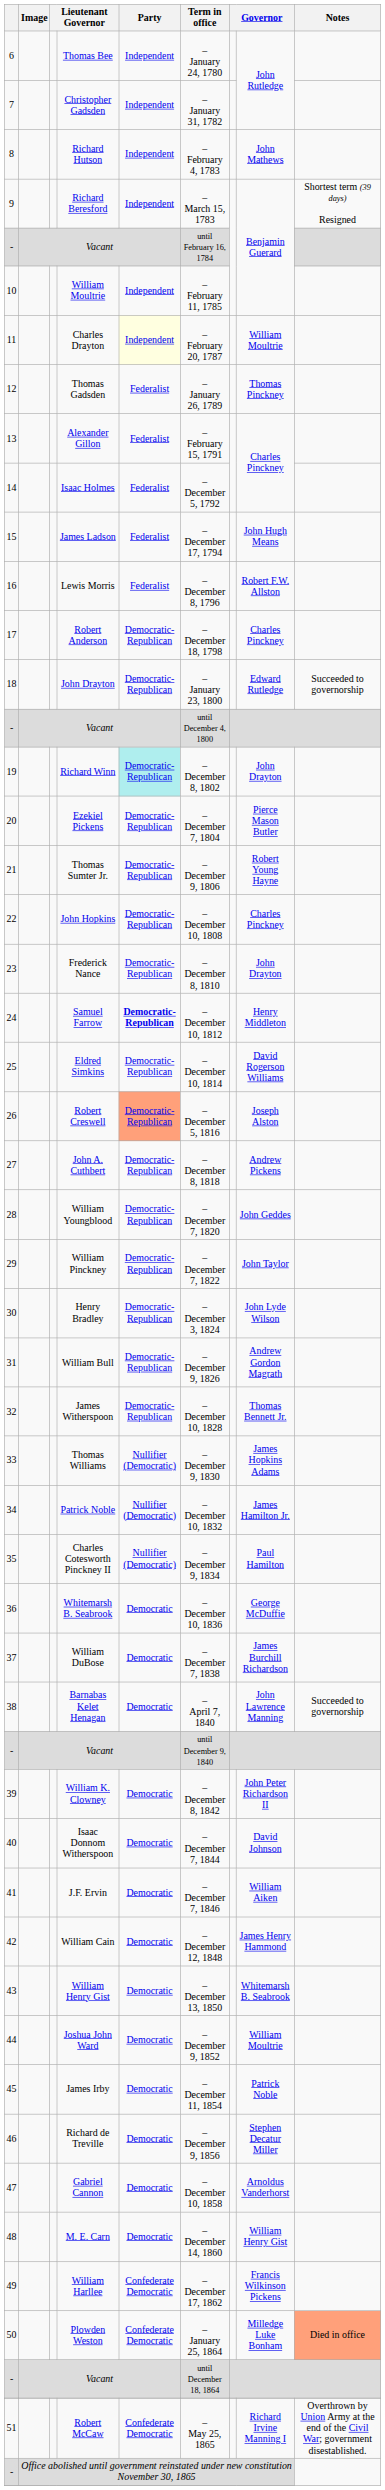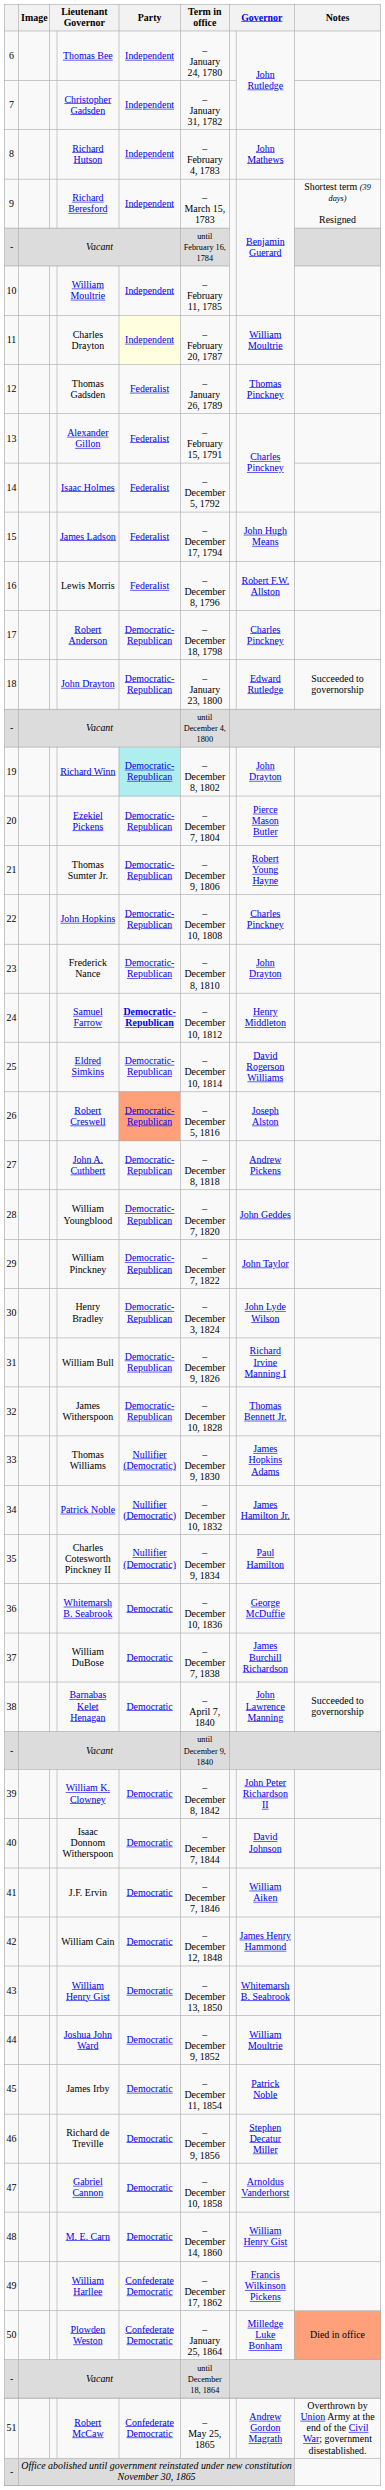(265, 1362) Andrew Gordon Magrath -> (265, 1362) Richard Irvine Manning I
(265, 2428) Richard Irvine Manning I -> (265, 2428) Andrew Gordon Magrath
